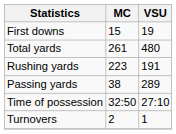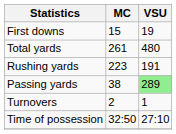(151, 84) no background -> (151, 84) lightgreen background
rows swapped: (32, 119) <-> (55, 102)
